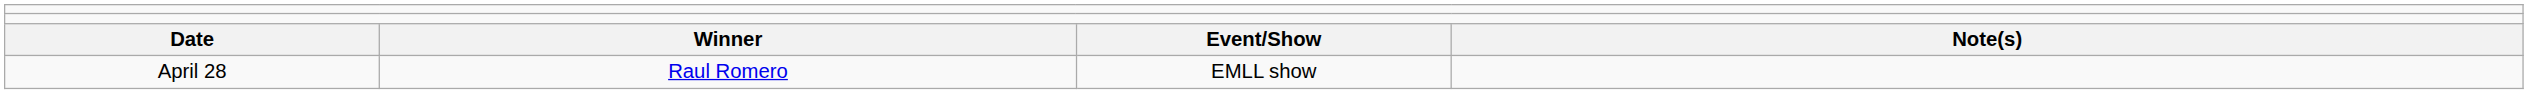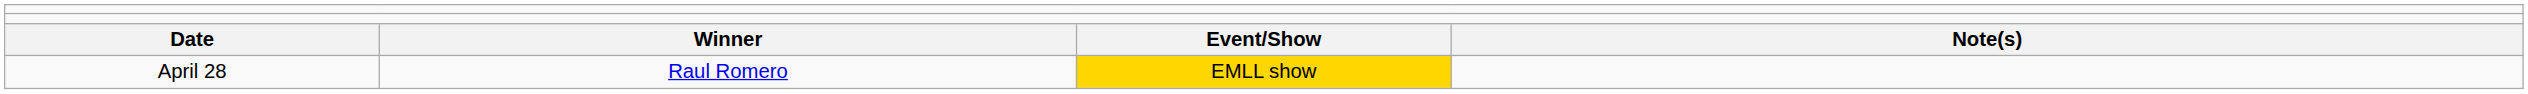(1264, 71) no background -> (1264, 71) gold background
